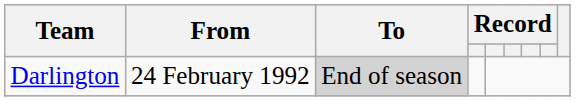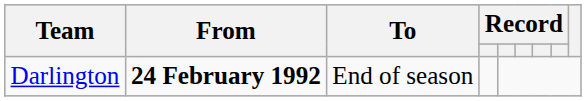(220, 75) normal -> (226, 75) bold
(392, 75) lightgrey background -> (403, 75) no background
